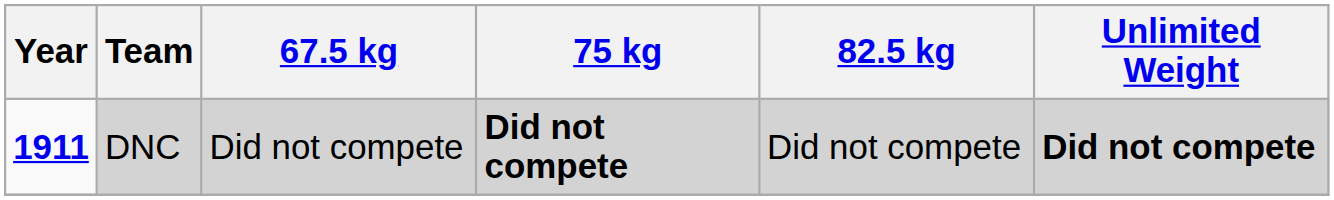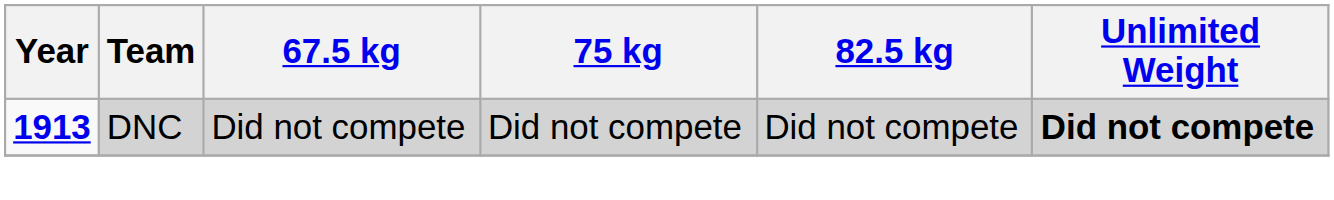(51, 146) 1911 -> (52, 126) 1913
(556, 146) bold -> (615, 126) normal
